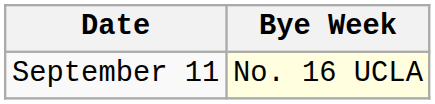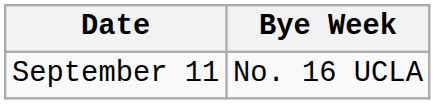(328, 75) lightyellow background -> (328, 75) no background
